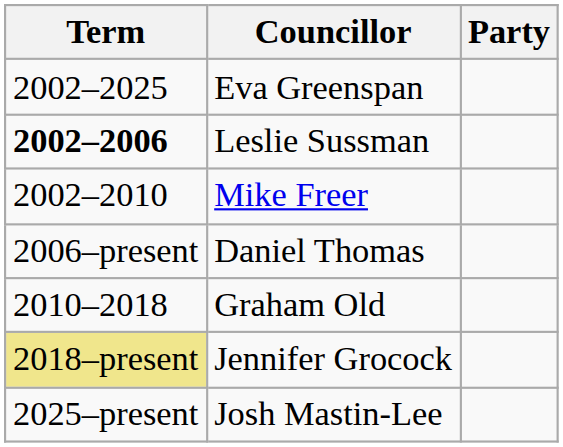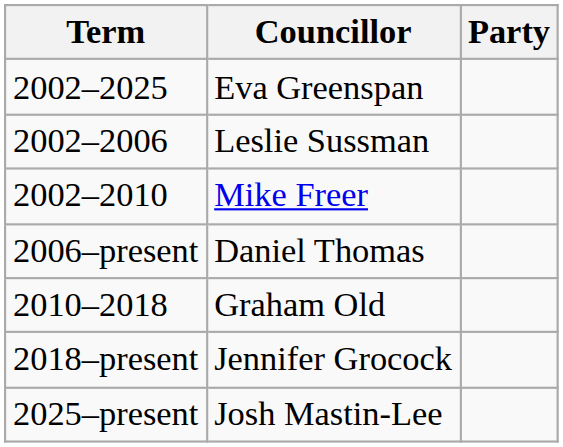(90, 140) bold -> (90, 140) normal
(106, 359) khaki background -> (106, 359) no background
